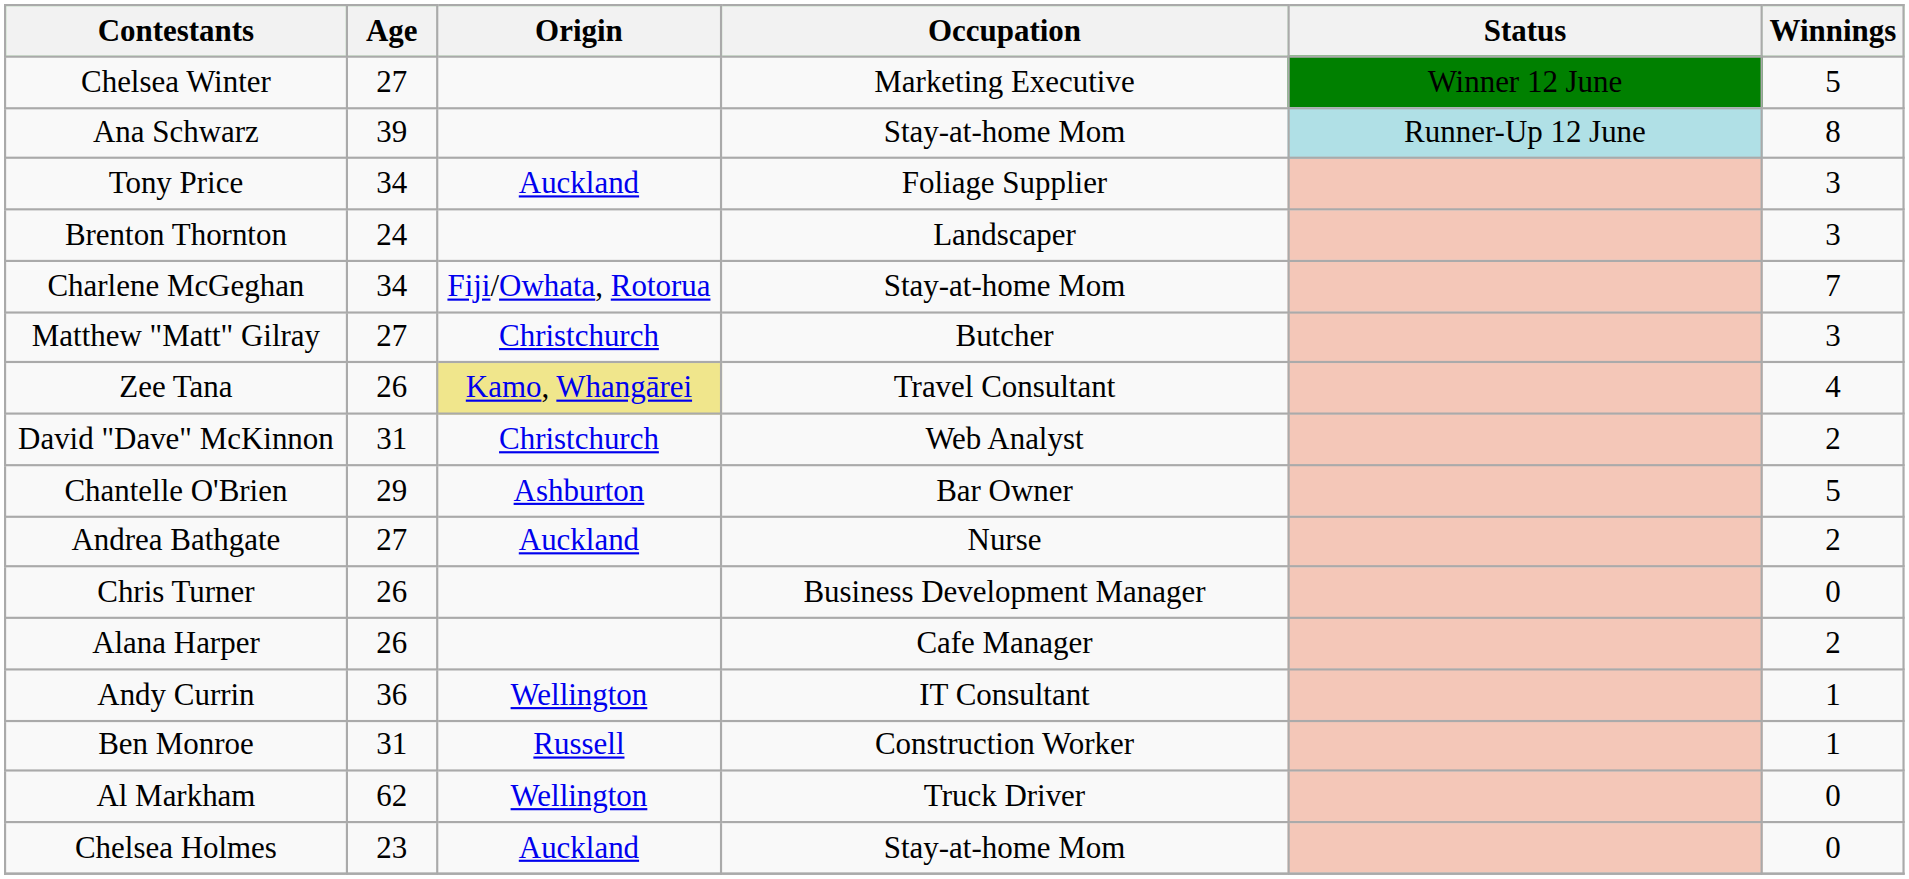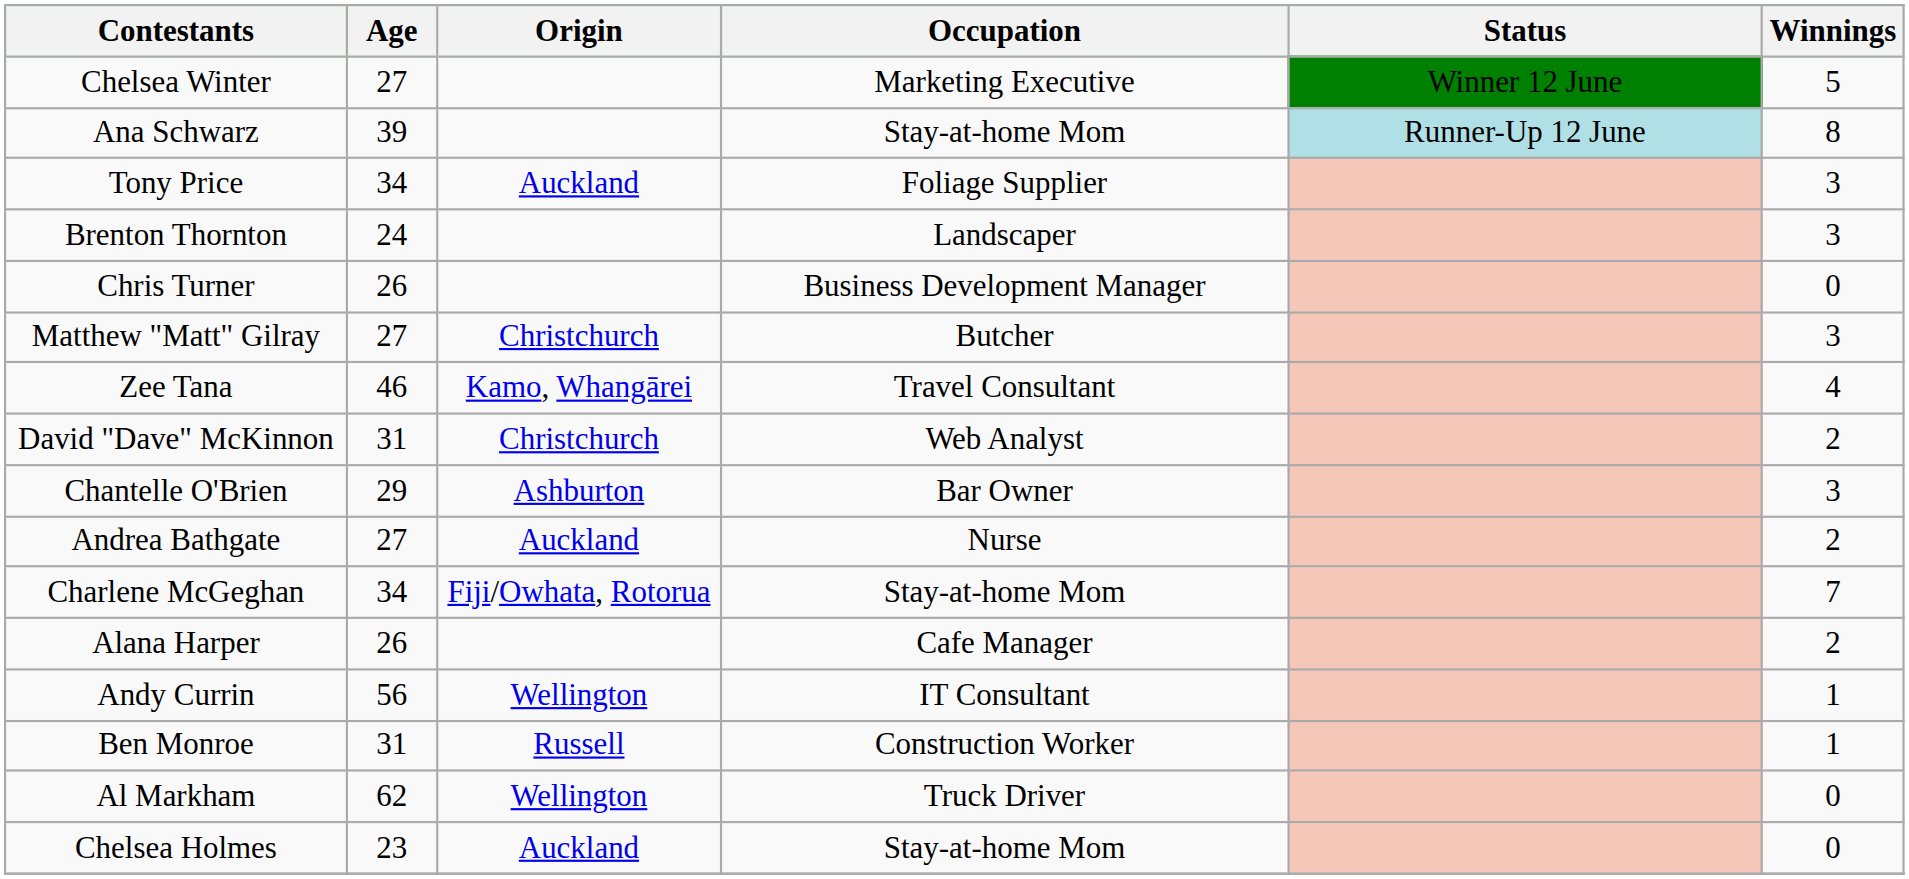rows swapped: (176, 285) <-> (176, 592)
(392, 387) 26 -> (392, 387) 46
(579, 387) khaki background -> (579, 387) no background
(1833, 489) 5 -> (1833, 489) 3
(392, 694) 36 -> (392, 694) 56
